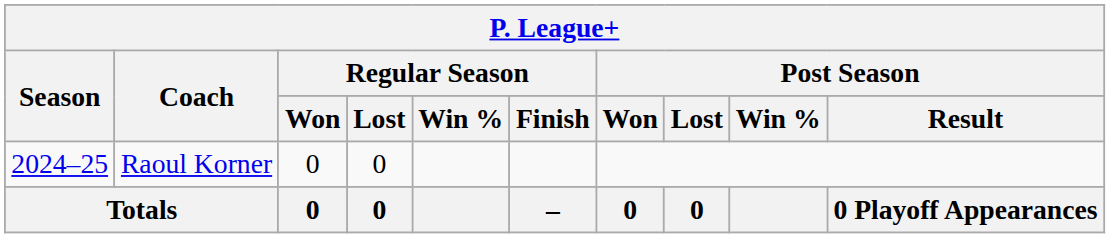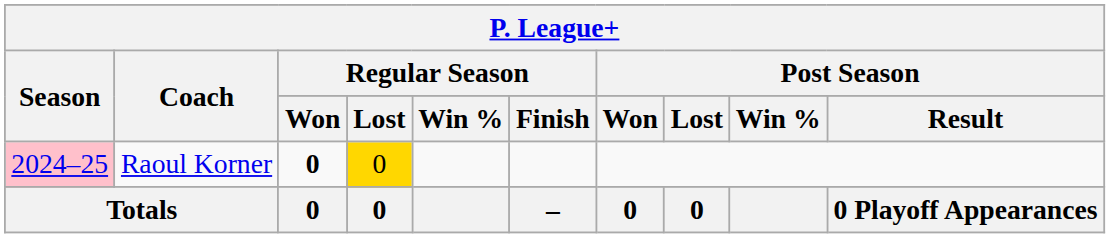(60, 164) no background -> (60, 164) pink background
(313, 164) normal -> (313, 164) bold
(379, 164) no background -> (379, 164) gold background
